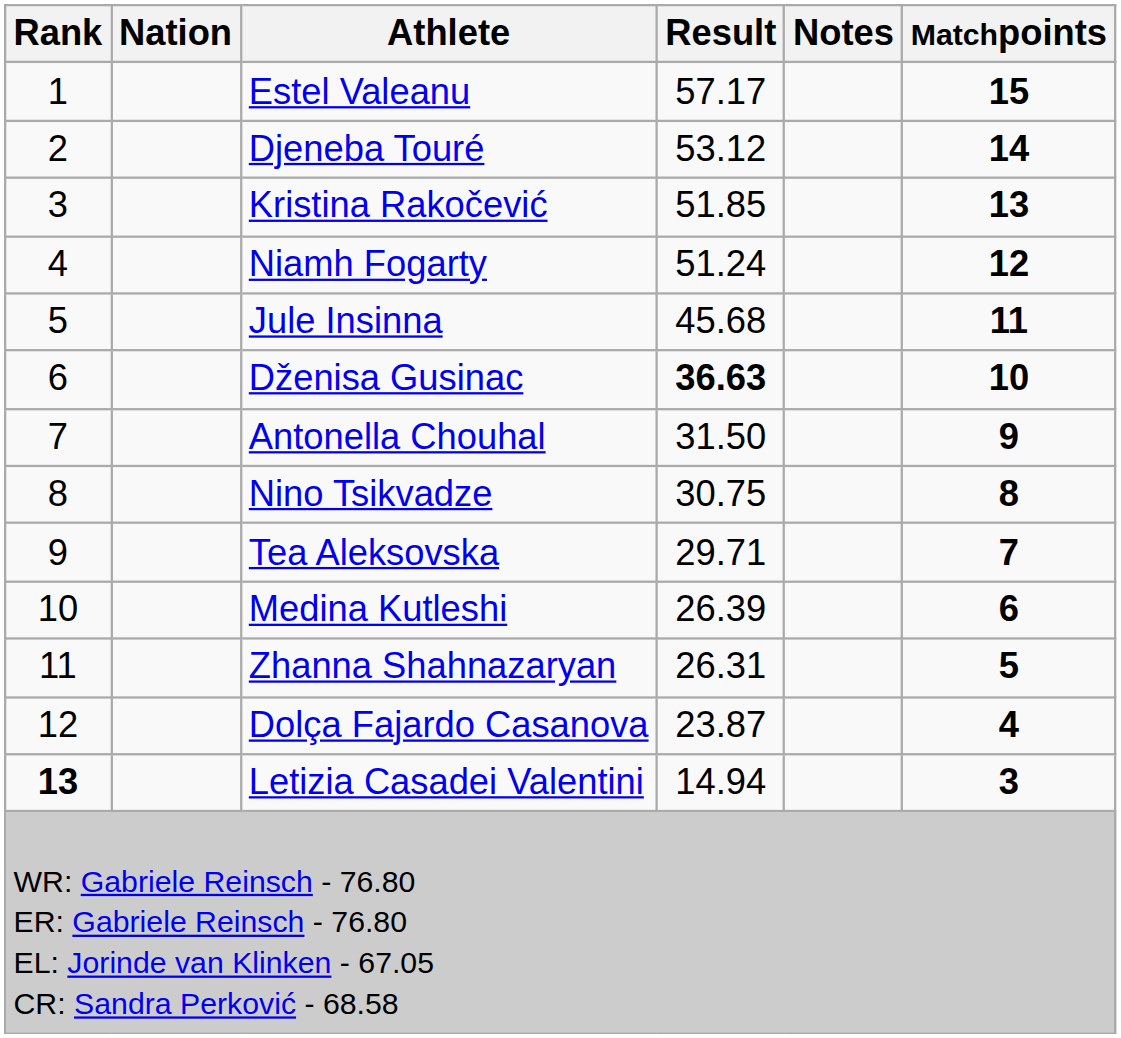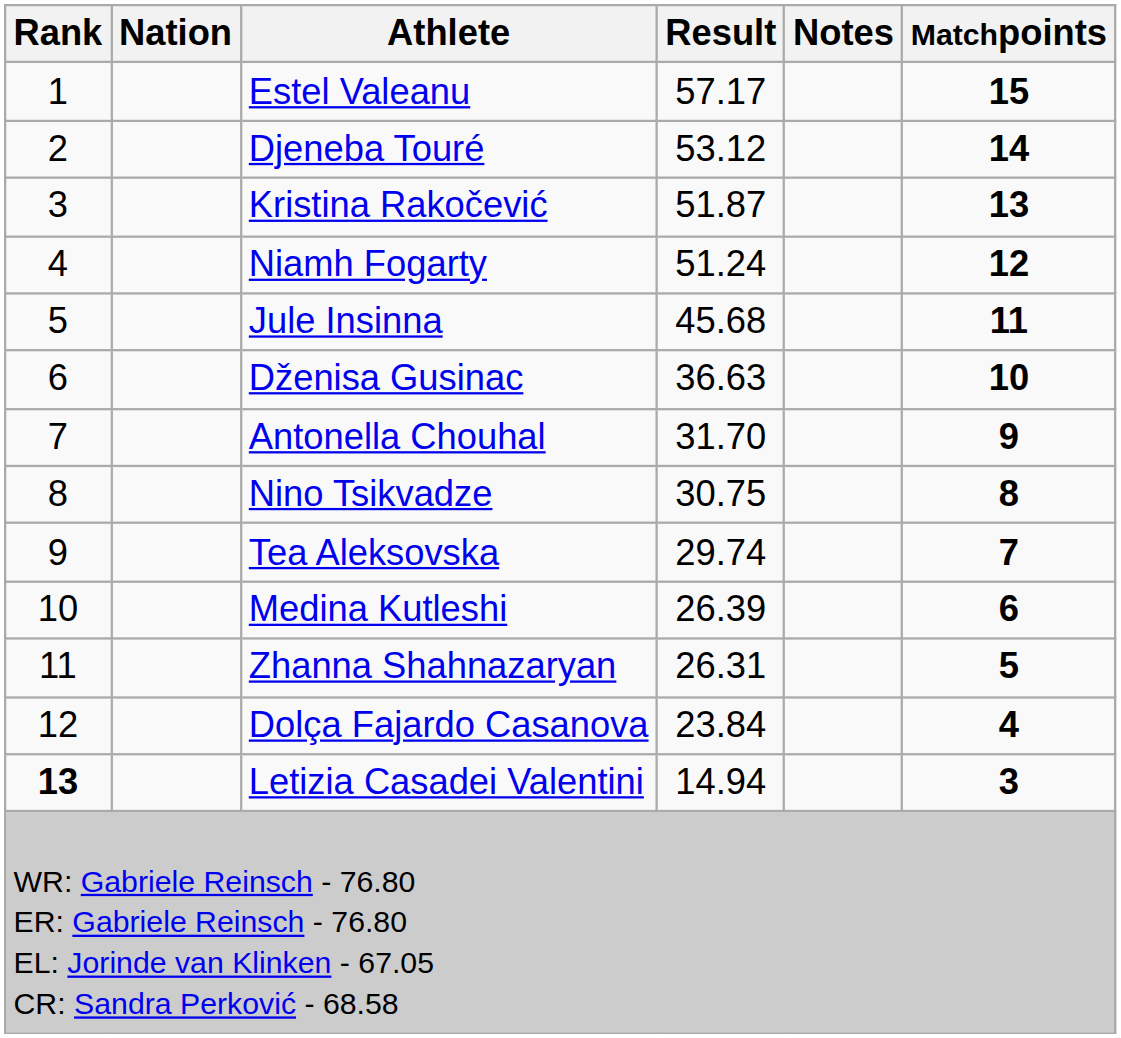(721, 206) 51.85 -> (721, 206) 51.87
(721, 378) bold -> (721, 378) normal
(721, 436) 31.50 -> (721, 436) 31.70
(721, 551) 29.71 -> (721, 551) 29.74
(721, 724) 23.87 -> (721, 724) 23.84
